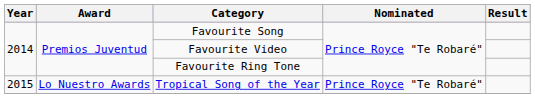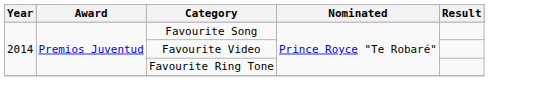- row: (238, 85)
